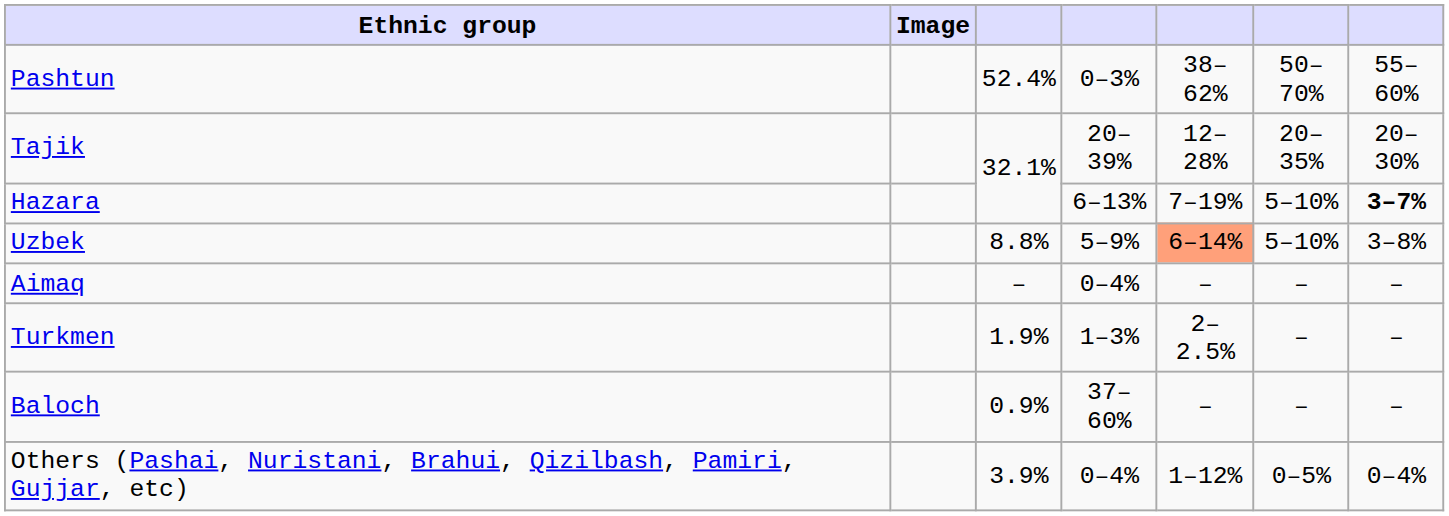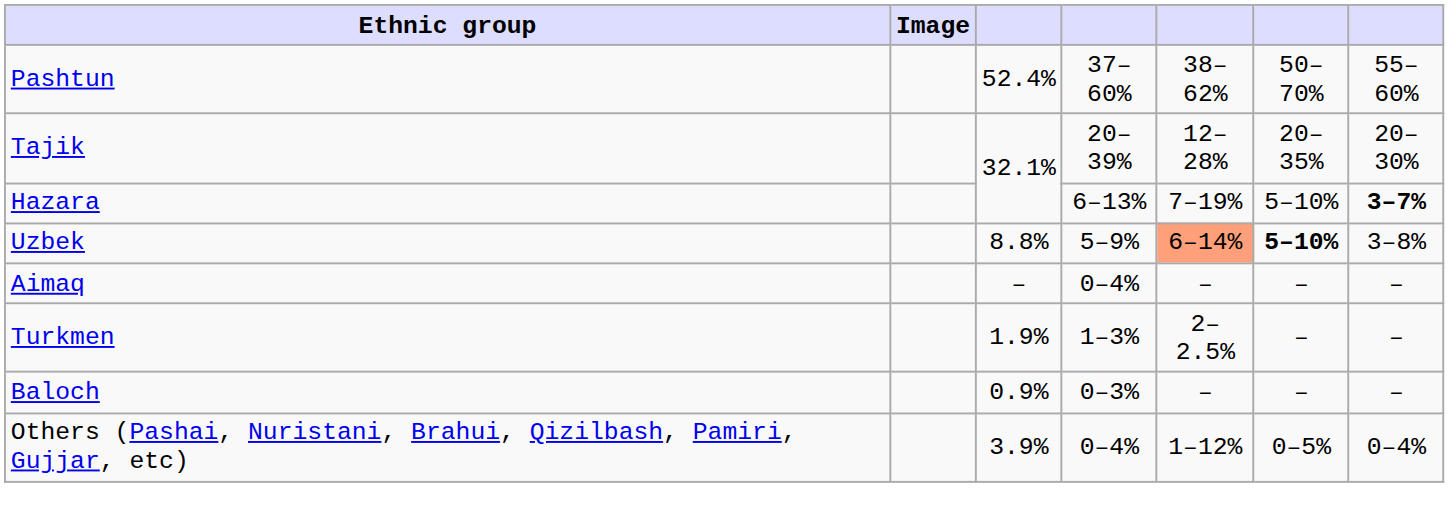(1109, 80) 0–3% -> (1109, 80) 37–60%
(1301, 243) normal -> (1301, 243) bold
(1109, 407) 37–60% -> (1109, 392) 0–3%
